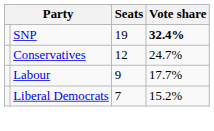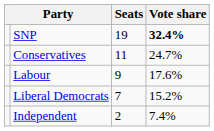(121, 55) 12 -> (121, 55) 11
(166, 75) 17.7% -> (166, 75) 17.6%
+ row: (45, 116)
